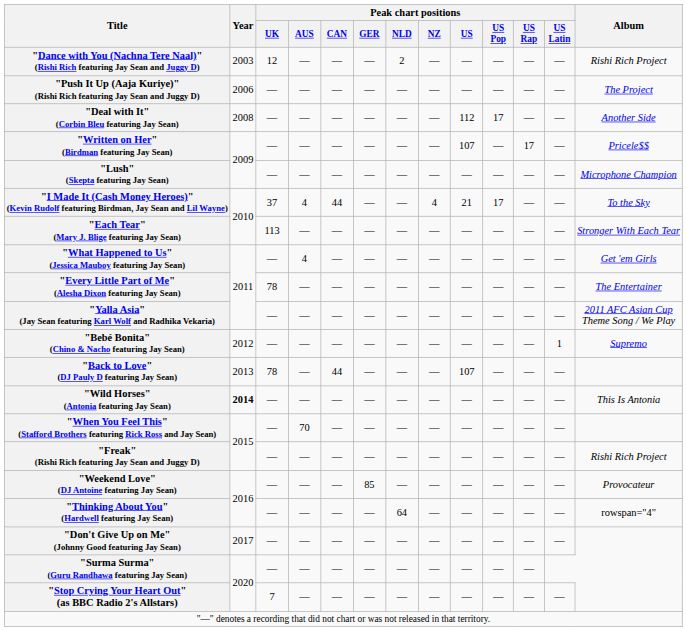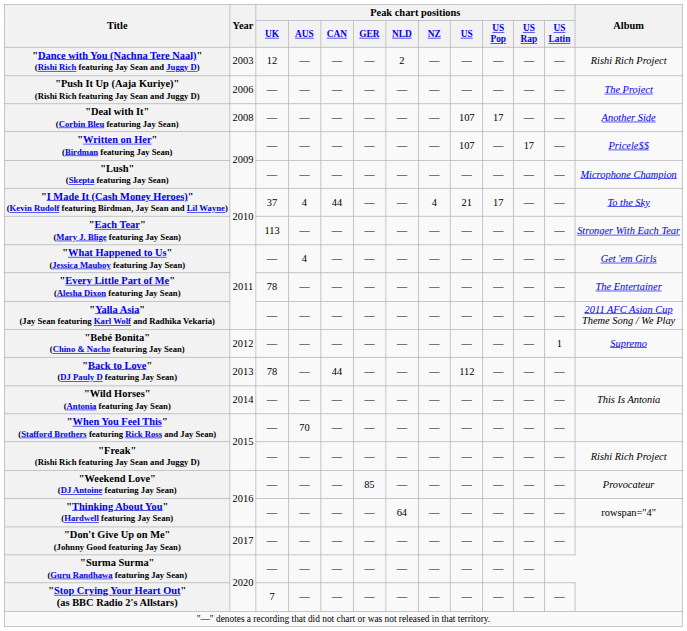(467, 117) 112 -> (467, 117) 107
(467, 371) 107 -> (467, 371) 112
(243, 399) bold -> (243, 399) normal
